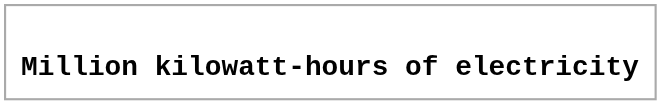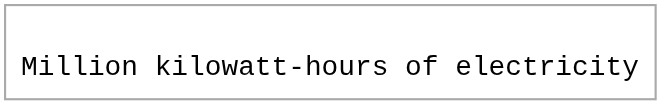(330, 67) bold -> (330, 67) normal
